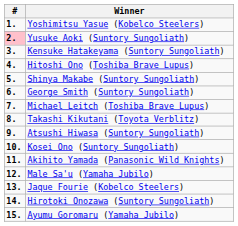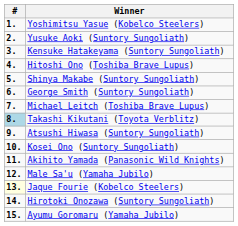(11, 39) pink background -> (11, 39) no background
(11, 120) no background -> (11, 120) lightblue background
(14, 188) no background -> (14, 188) lightyellow background
